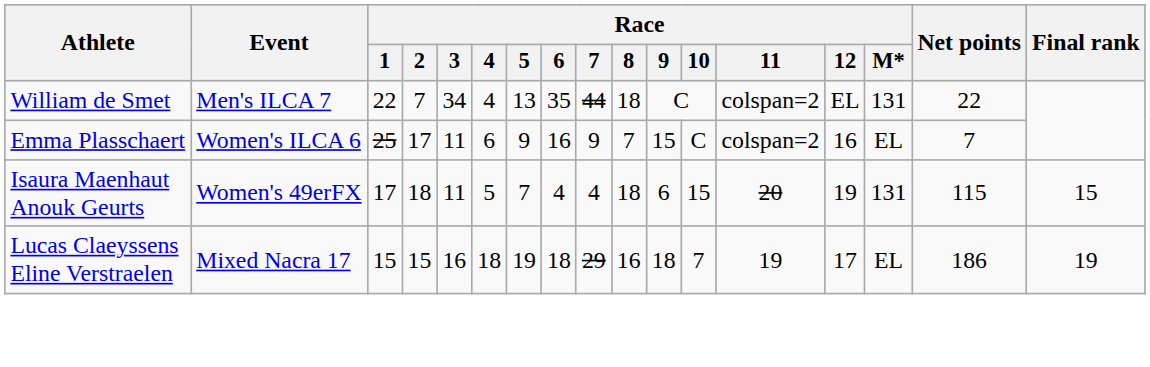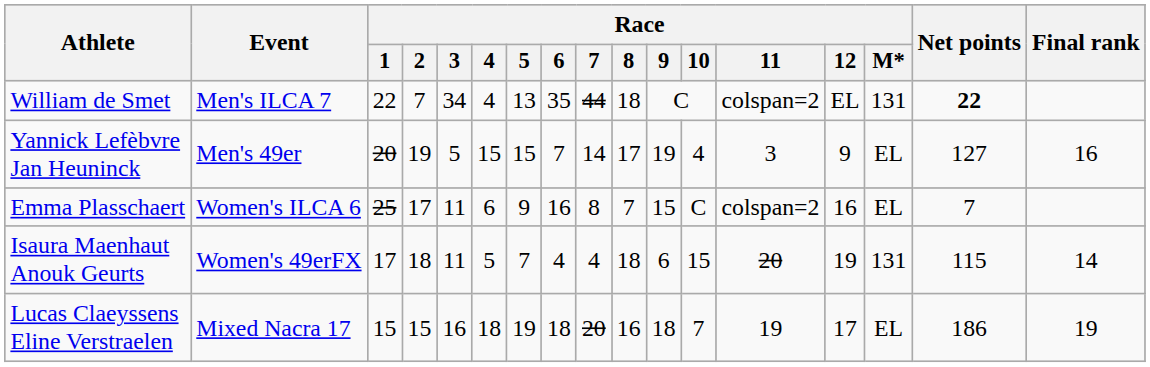(969, 100) normal -> (969, 100) bold
+ row: (95, 153)
(594, 139) 9 -> (594, 207) 8
(1086, 193) 15 -> (1086, 260) 14
(594, 260) 29 -> (594, 327) 20
